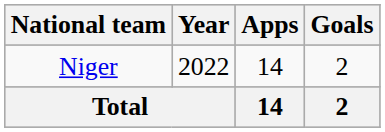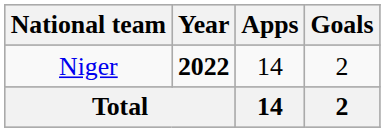(204, 65) normal -> (204, 65) bold
